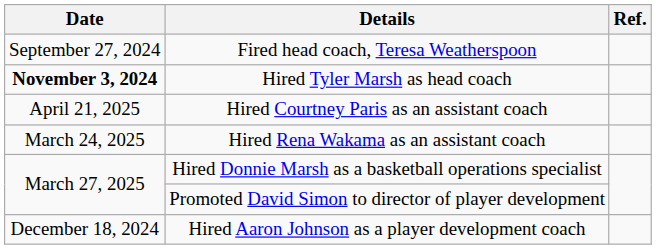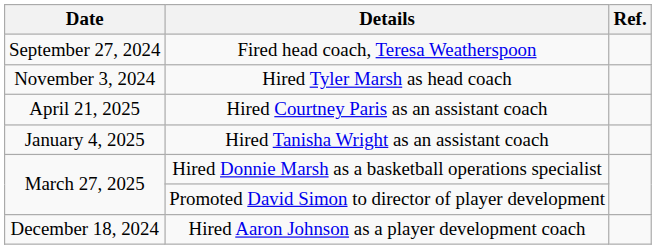(85, 79) bold -> (85, 79) normal
+ row: (387, 139)
- row: (387, 139)
